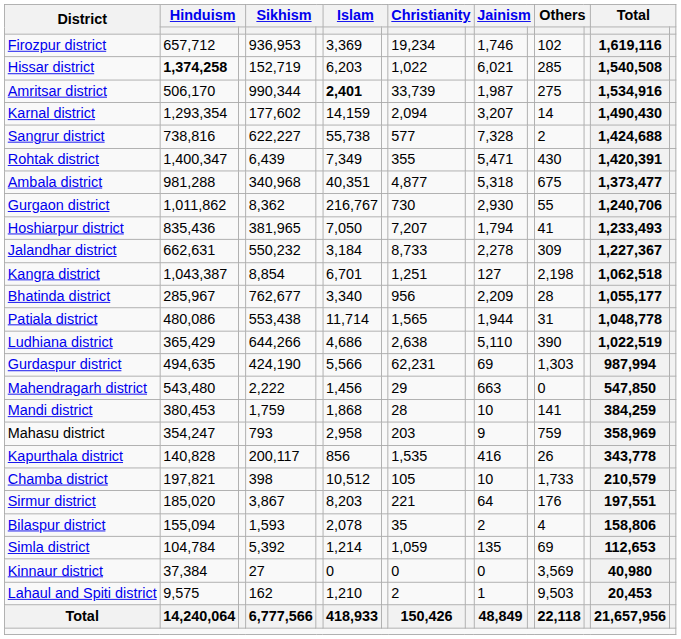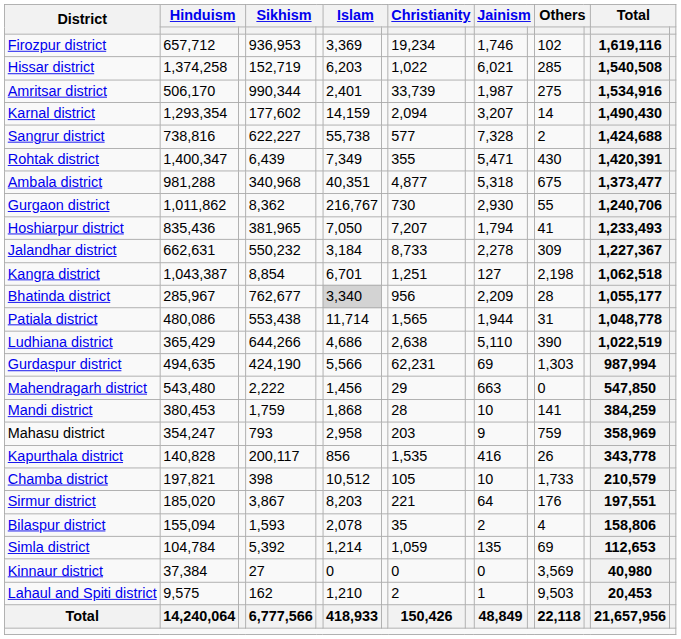(195, 68) bold -> (195, 68) normal
(344, 91) bold -> (344, 91) normal
(344, 296) no background -> (344, 296) lightgrey background
